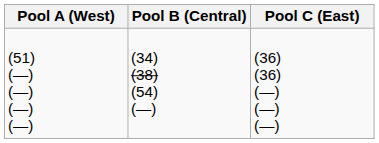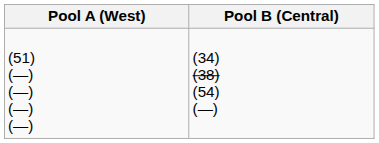- column: (312, 16)
